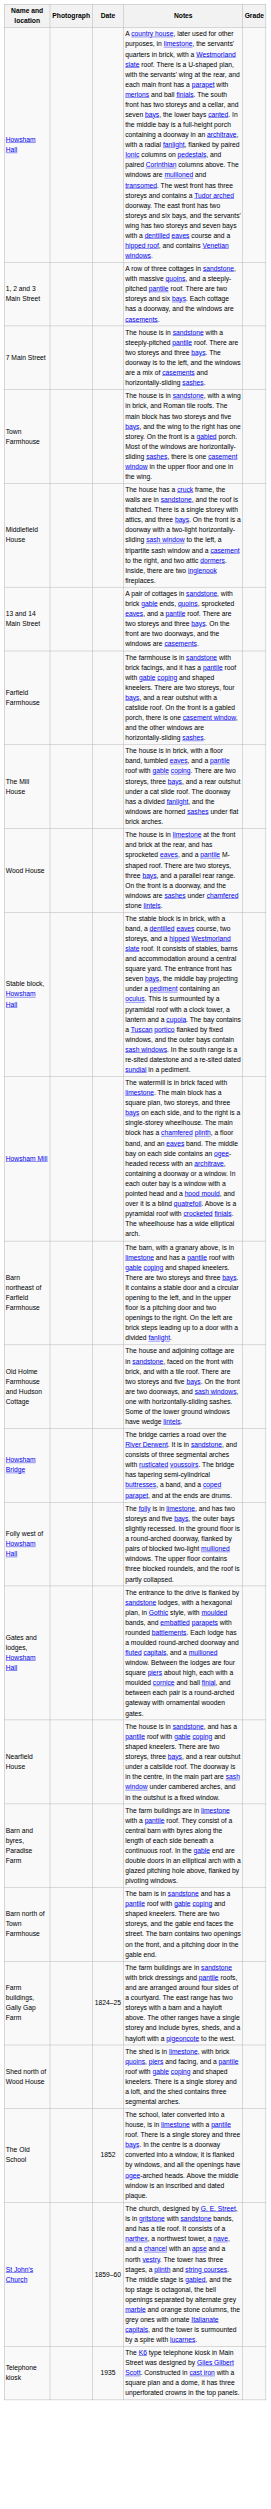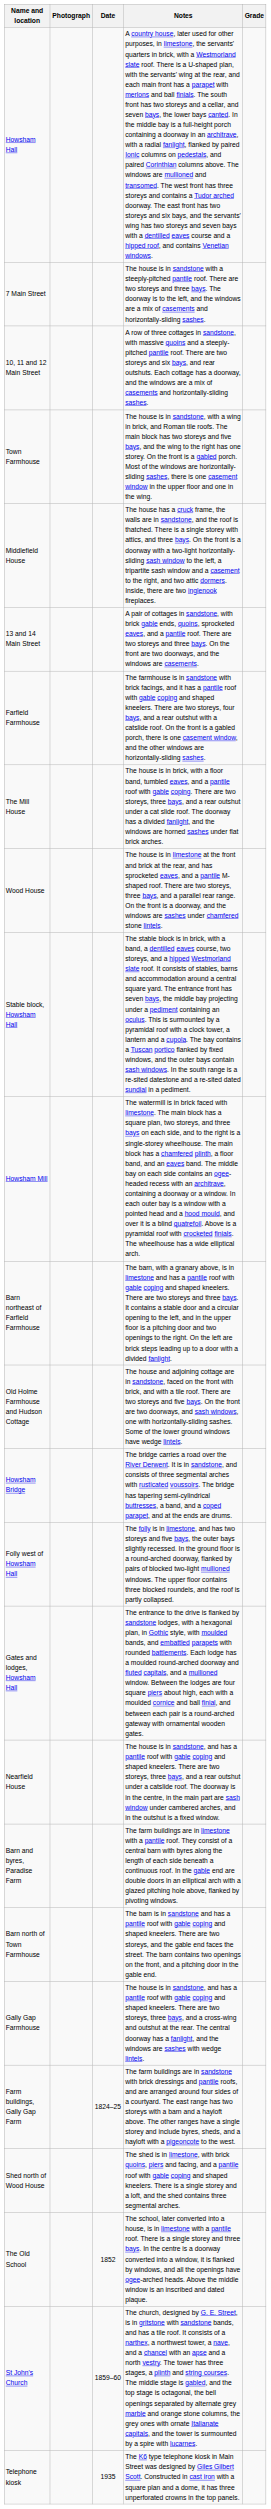- row: (23, 294)
+ row: (26, 368)
+ row: (23, 2023)
